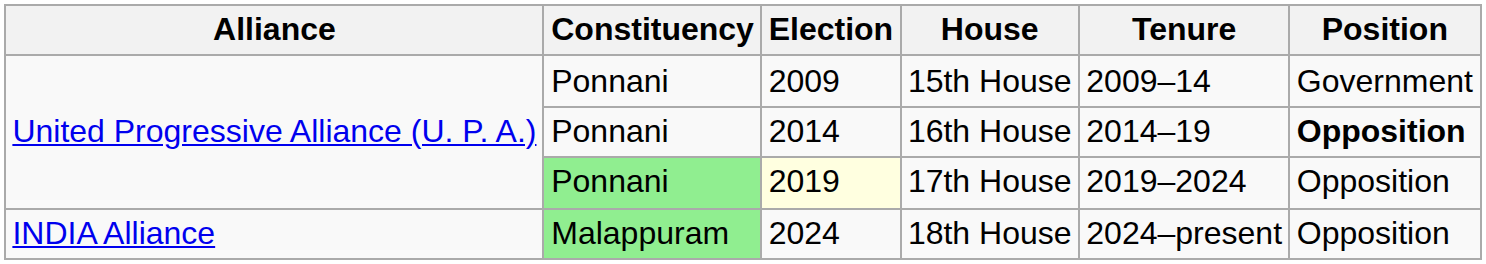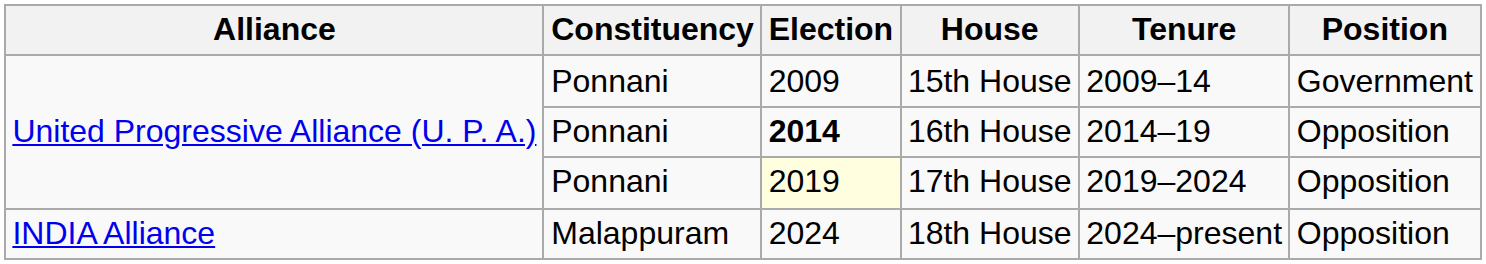(804, 131) normal -> (804, 131) bold
(1381, 131) bold -> (1373, 131) normal
(610, 182) lightgreen background -> (610, 182) no background
(640, 232) lightgreen background -> (640, 232) no background
